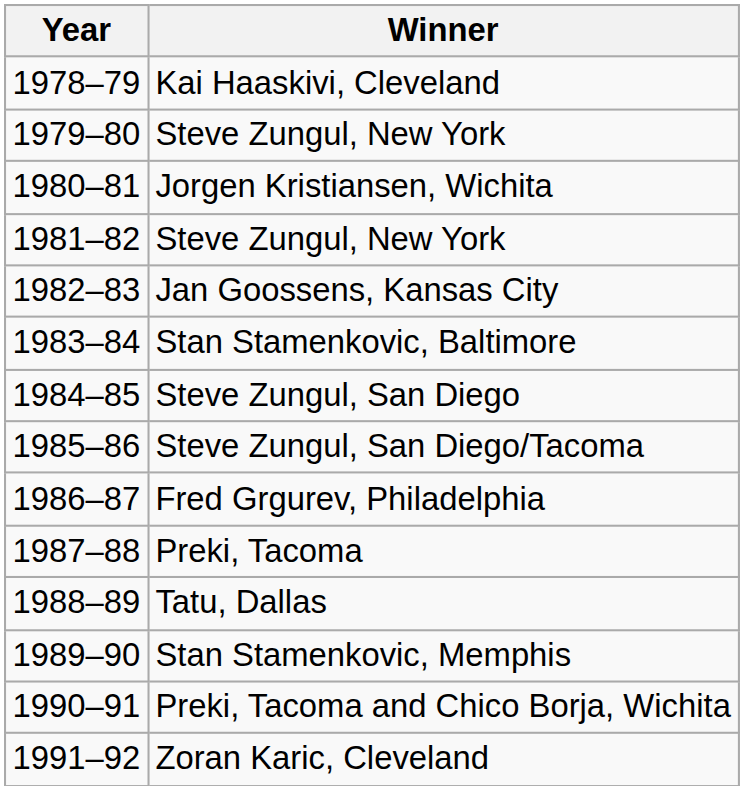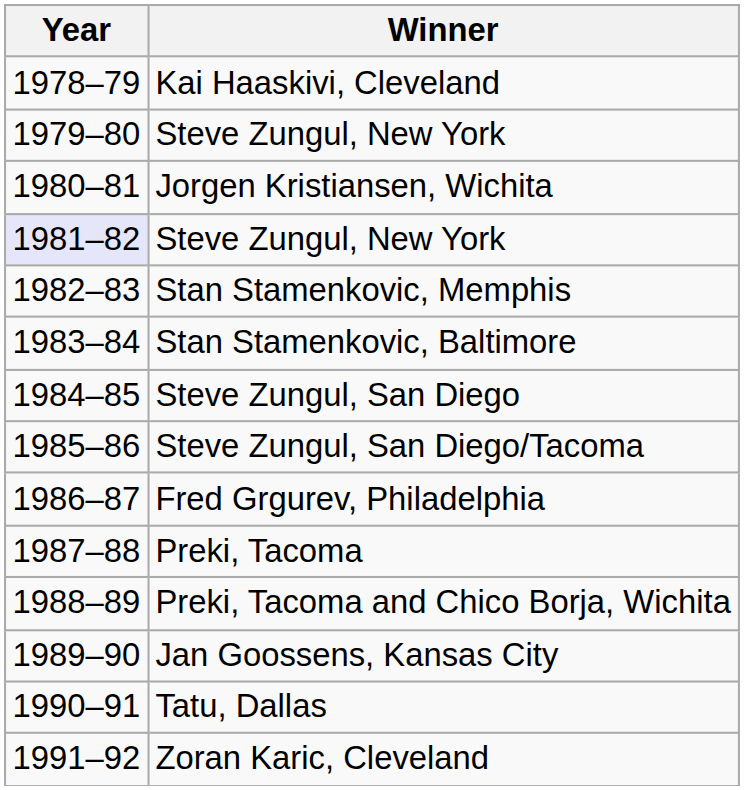(76, 238) no background -> (76, 238) lavender background
(357, 290) Jan Goossens, Kansas City -> (363, 290) Stan Stamenkovic, Memphis
(241, 602) Tatu, Dallas -> (443, 602) Preki, Tacoma and Chico Borja, Wichita
(363, 654) Stan Stamenkovic, Memphis -> (357, 654) Jan Goossens, Kansas City
(443, 706) Preki, Tacoma and Chico Borja, Wichita -> (241, 706) Tatu, Dallas
